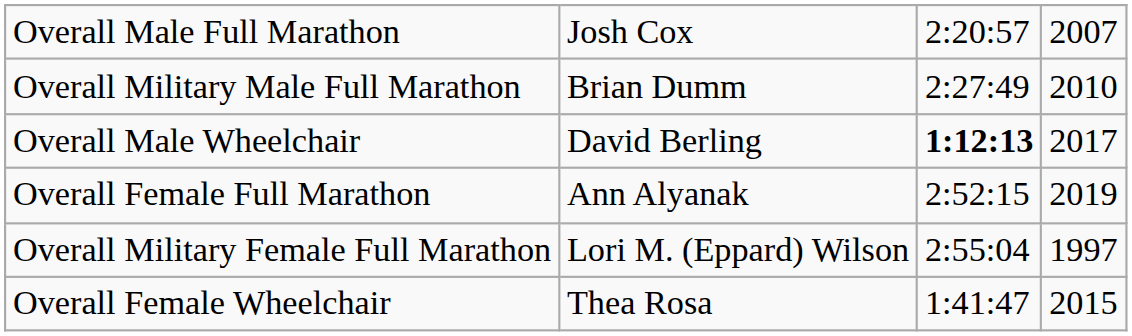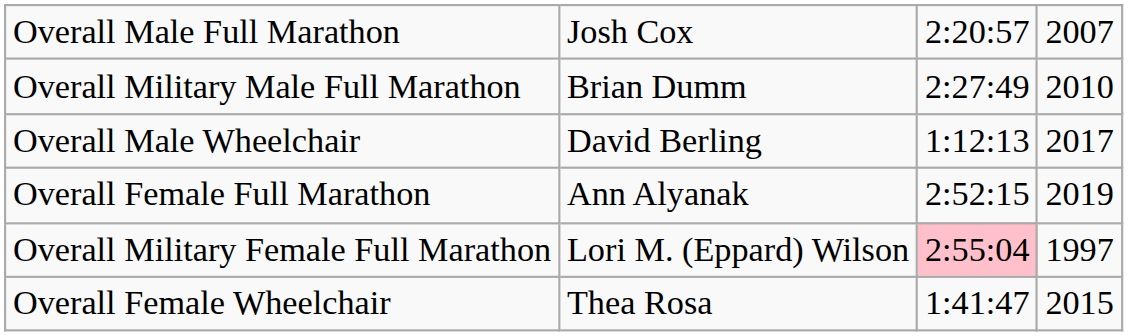(979, 140) bold -> (977, 140) normal
(977, 248) no background -> (977, 248) pink background
